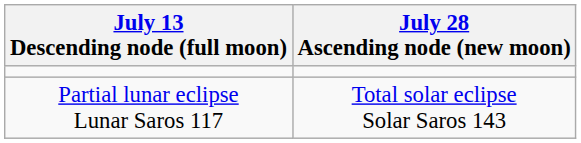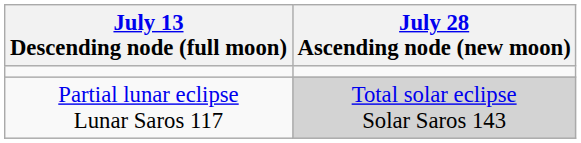(434, 107) no background -> (434, 107) lightgrey background
